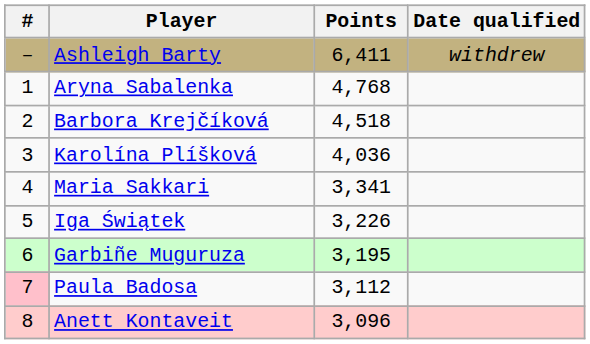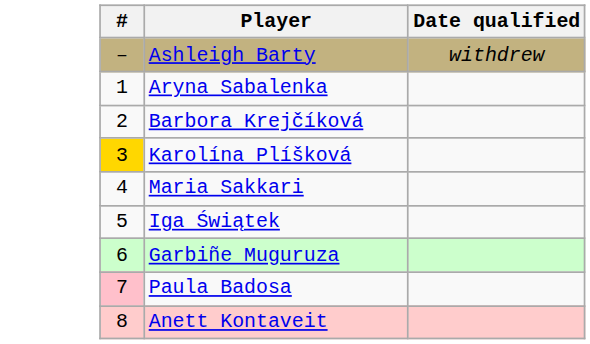- column: (361, 21)
(27, 155) no background -> (122, 155) gold background
